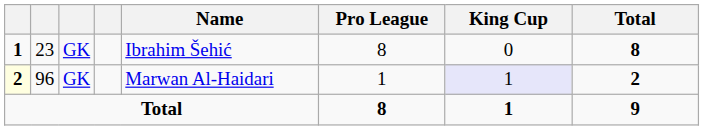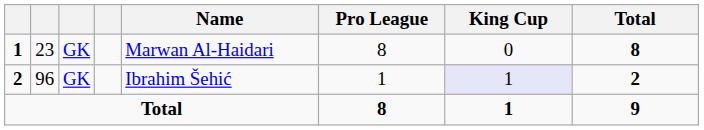(179, 49) Ibrahim Šehić -> (199, 49) Marwan Al-Haidari
(18, 79) lightyellow background -> (18, 79) no background
(199, 79) Marwan Al-Haidari -> (179, 79) Ibrahim Šehić
